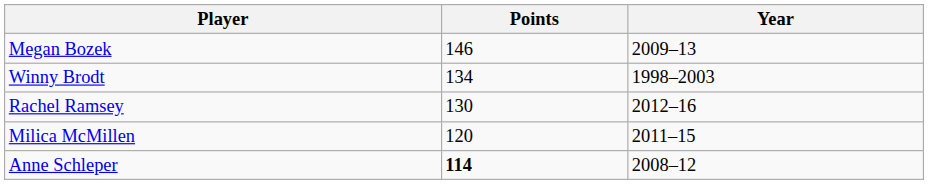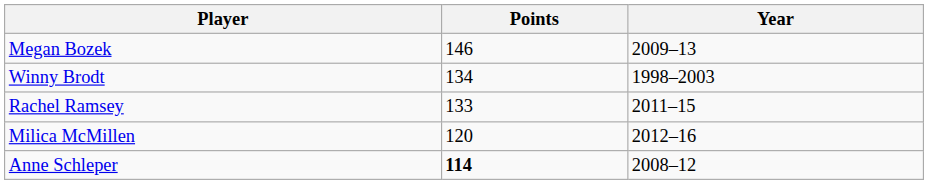(459, 106) 130 -> (459, 106) 133
(664, 106) 2012–16 -> (664, 106) 2011–15
(664, 135) 2011–15 -> (664, 135) 2012–16
